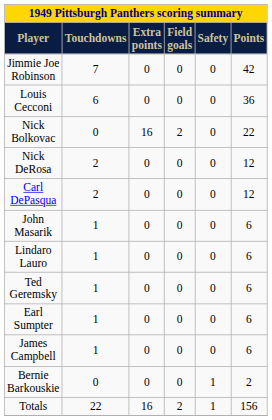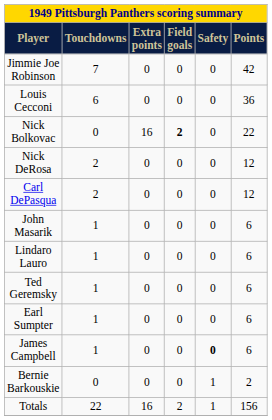(180, 132) normal -> (180, 132) bold
(213, 350) normal -> (213, 350) bold
